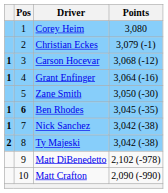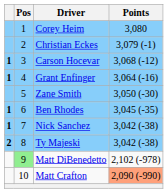(24, 110) bold -> (24, 110) normal
(24, 159) no background -> (24, 159) lightgreen background
(136, 175) no background -> (136, 175) lightsalmon background
